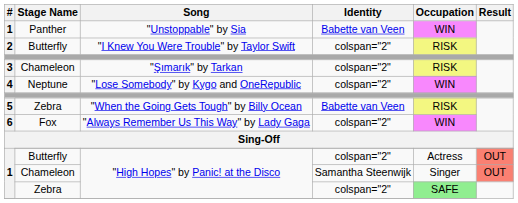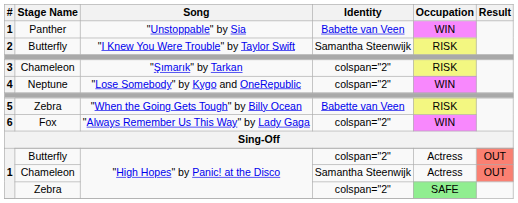(363, 46) colspan="2" -> (363, 46) Samantha Steenwijk
(445, 173) Singer -> (445, 173) Actress
